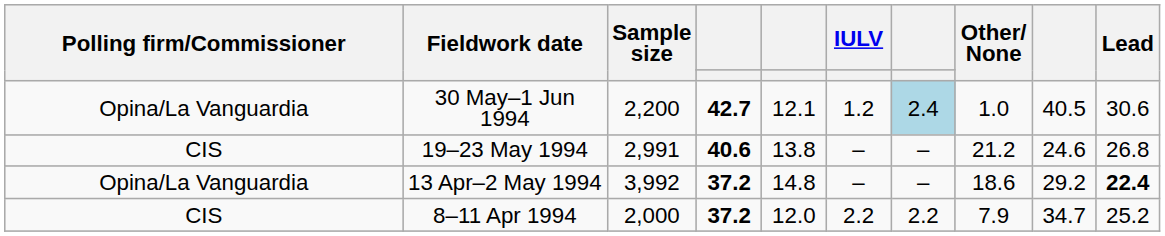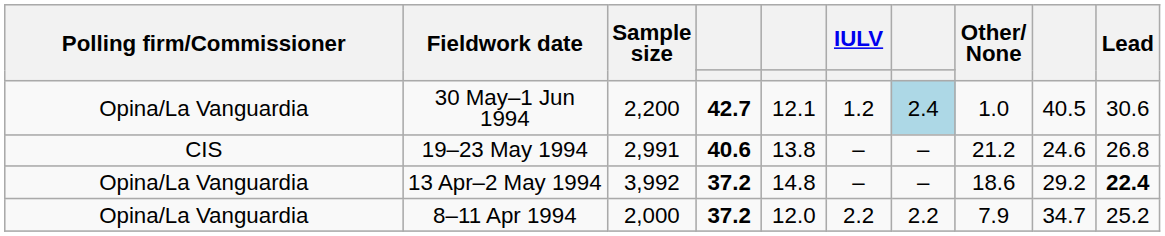(204, 215) CIS -> (204, 215) Opina/La Vanguardia
